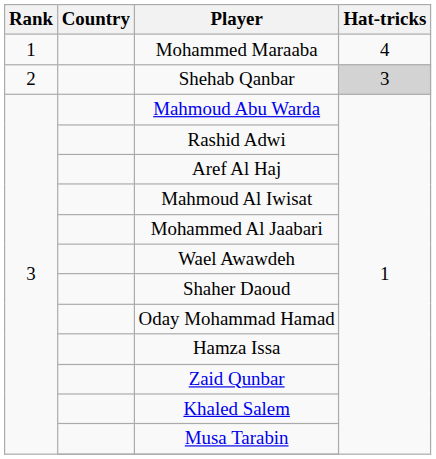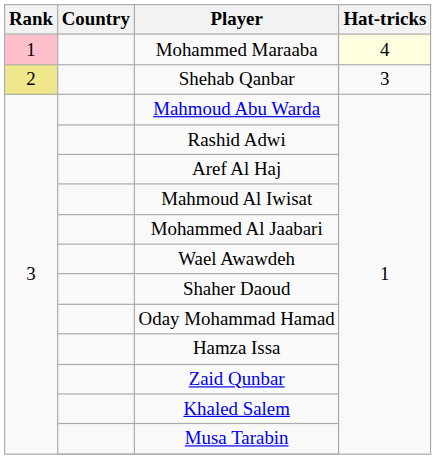(31, 49) no background -> (31, 49) pink background
(385, 49) no background -> (385, 49) lightyellow background
(31, 79) no background -> (31, 79) khaki background
(385, 79) lightgrey background -> (385, 79) no background
